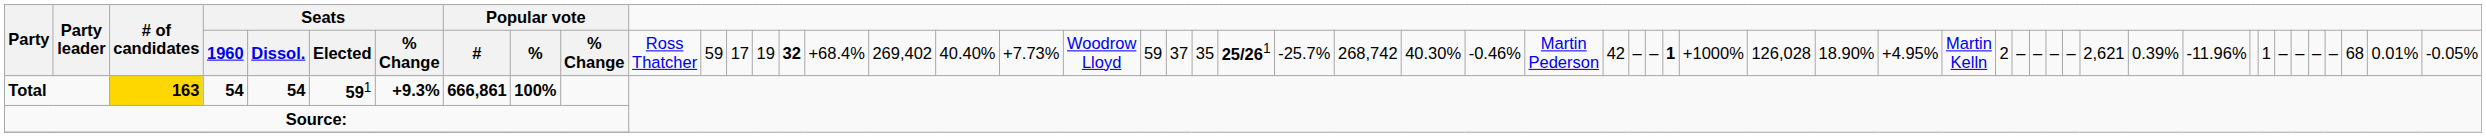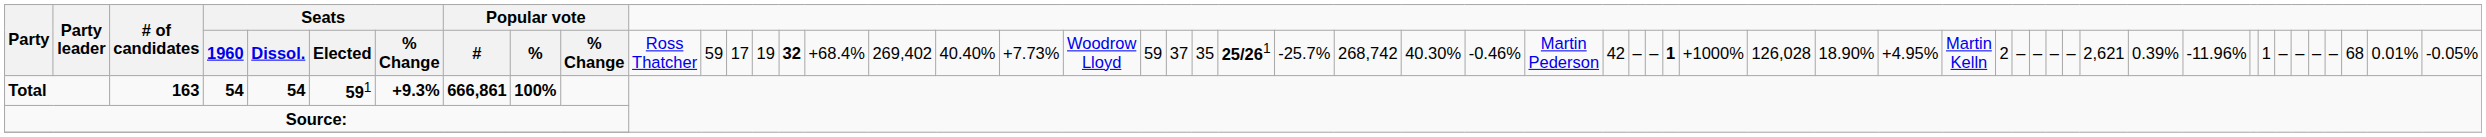(186, 90) gold background -> (186, 90) no background
